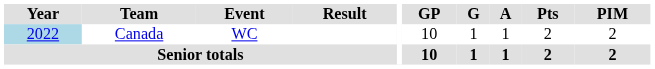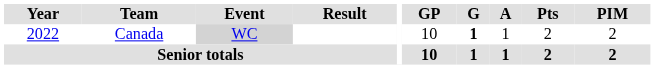(43, 34) lightblue background -> (43, 34) no background
(244, 34) no background -> (244, 34) lightgrey background
(473, 34) normal -> (473, 34) bold
